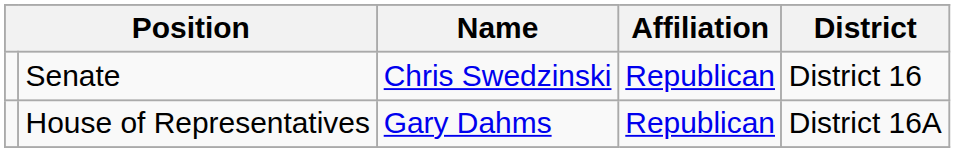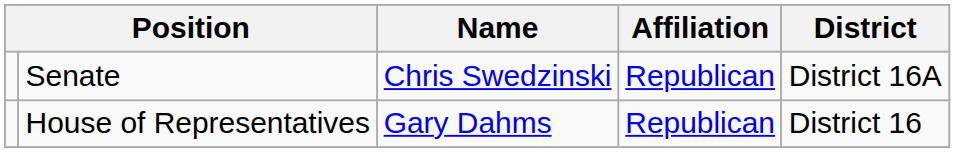(855, 75) District 16 -> (865, 75) District 16A
(865, 123) District 16A -> (855, 123) District 16
